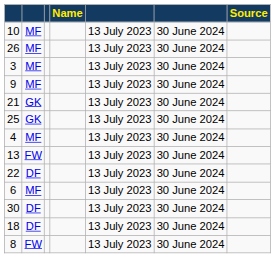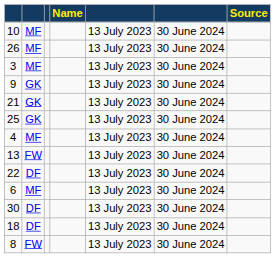(33, 84) MF -> (33, 84) GK
